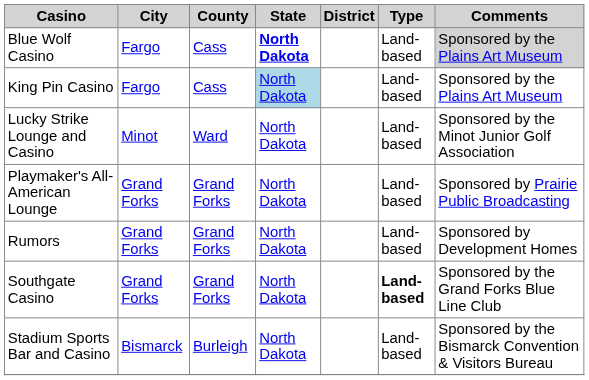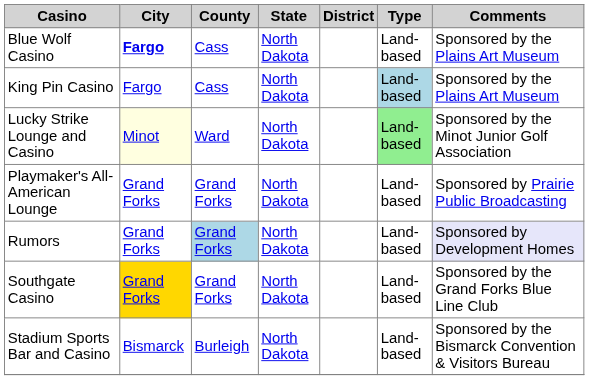(141, 47) normal -> (143, 47) bold
(284, 47) bold -> (285, 47) normal
(500, 47) lightgrey background -> (497, 47) no background
(283, 87) lightblue background -> (285, 87) no background
(402, 87) no background -> (401, 87) lightblue background
(139, 136) no background -> (141, 136) lightyellow background
(402, 136) no background -> (401, 136) lightgreen background
(214, 241) no background -> (215, 241) lightblue background
(508, 241) no background -> (505, 241) lavender background
(142, 289) no background -> (143, 289) gold background
(403, 289) bold -> (401, 289) normal
